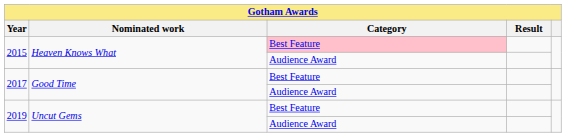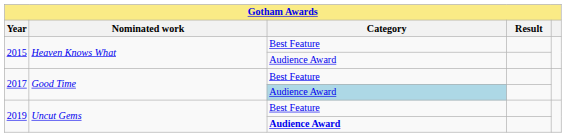(295, 44) pink background -> (295, 44) no background
(303, 92) no background -> (303, 92) lightblue background
(303, 124) normal -> (305, 124) bold
